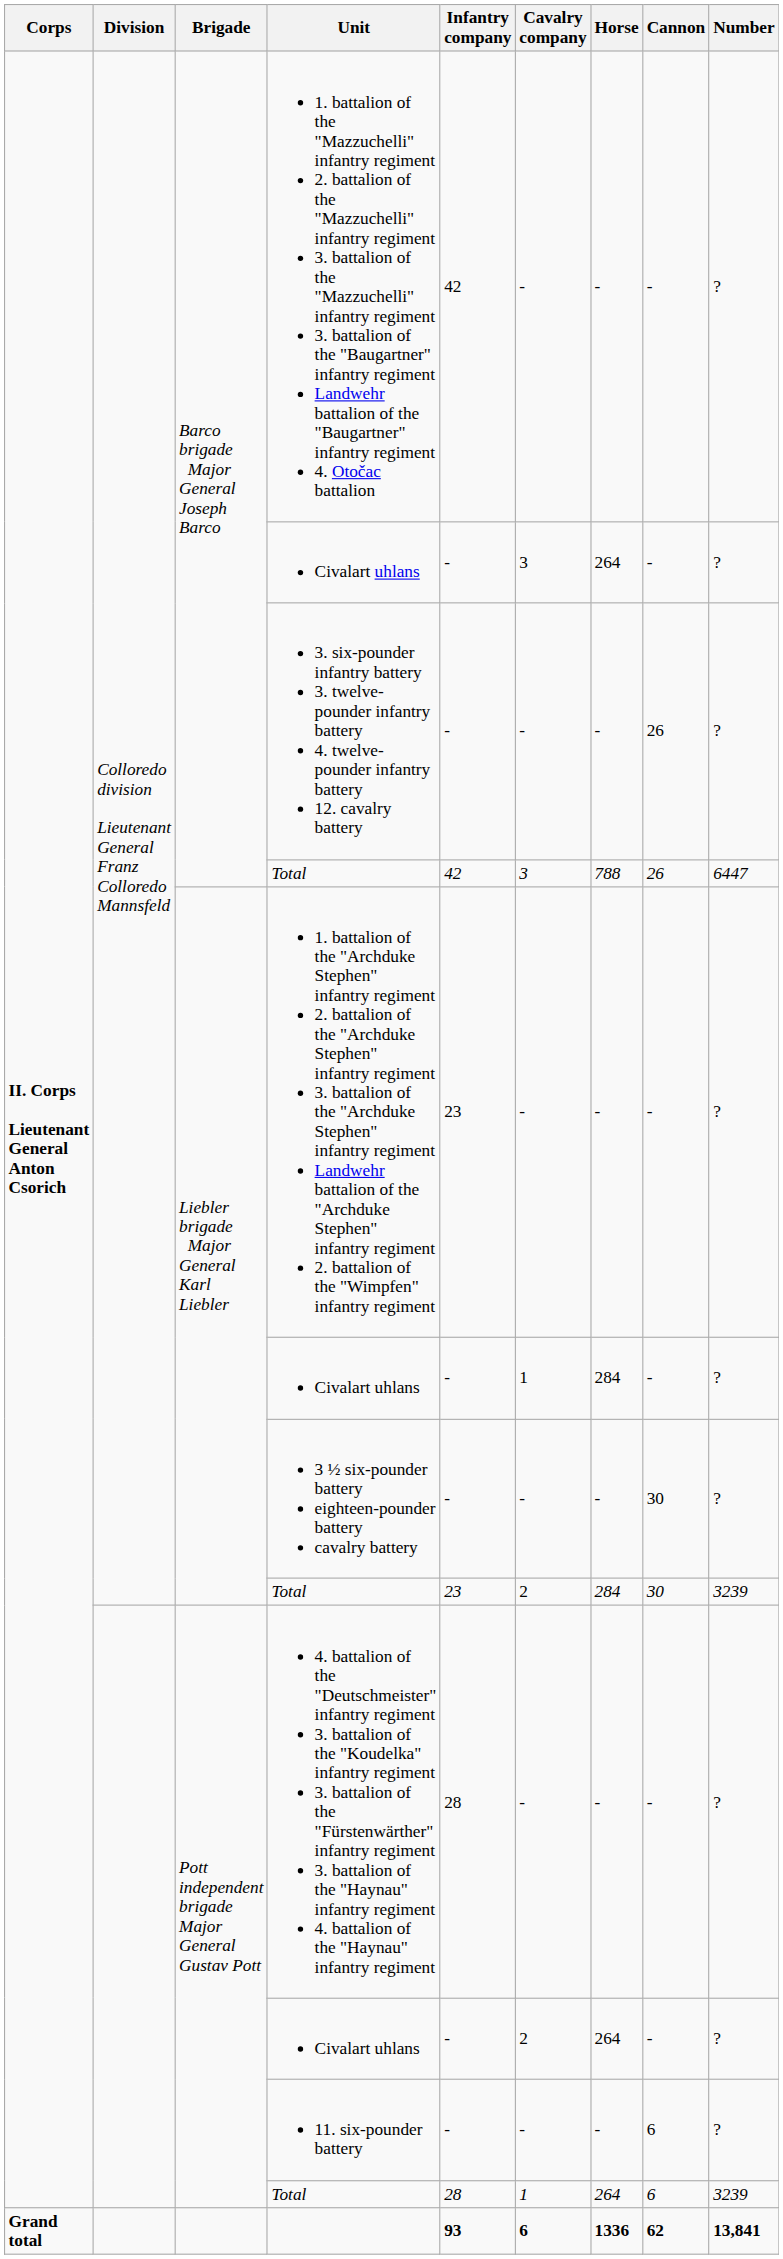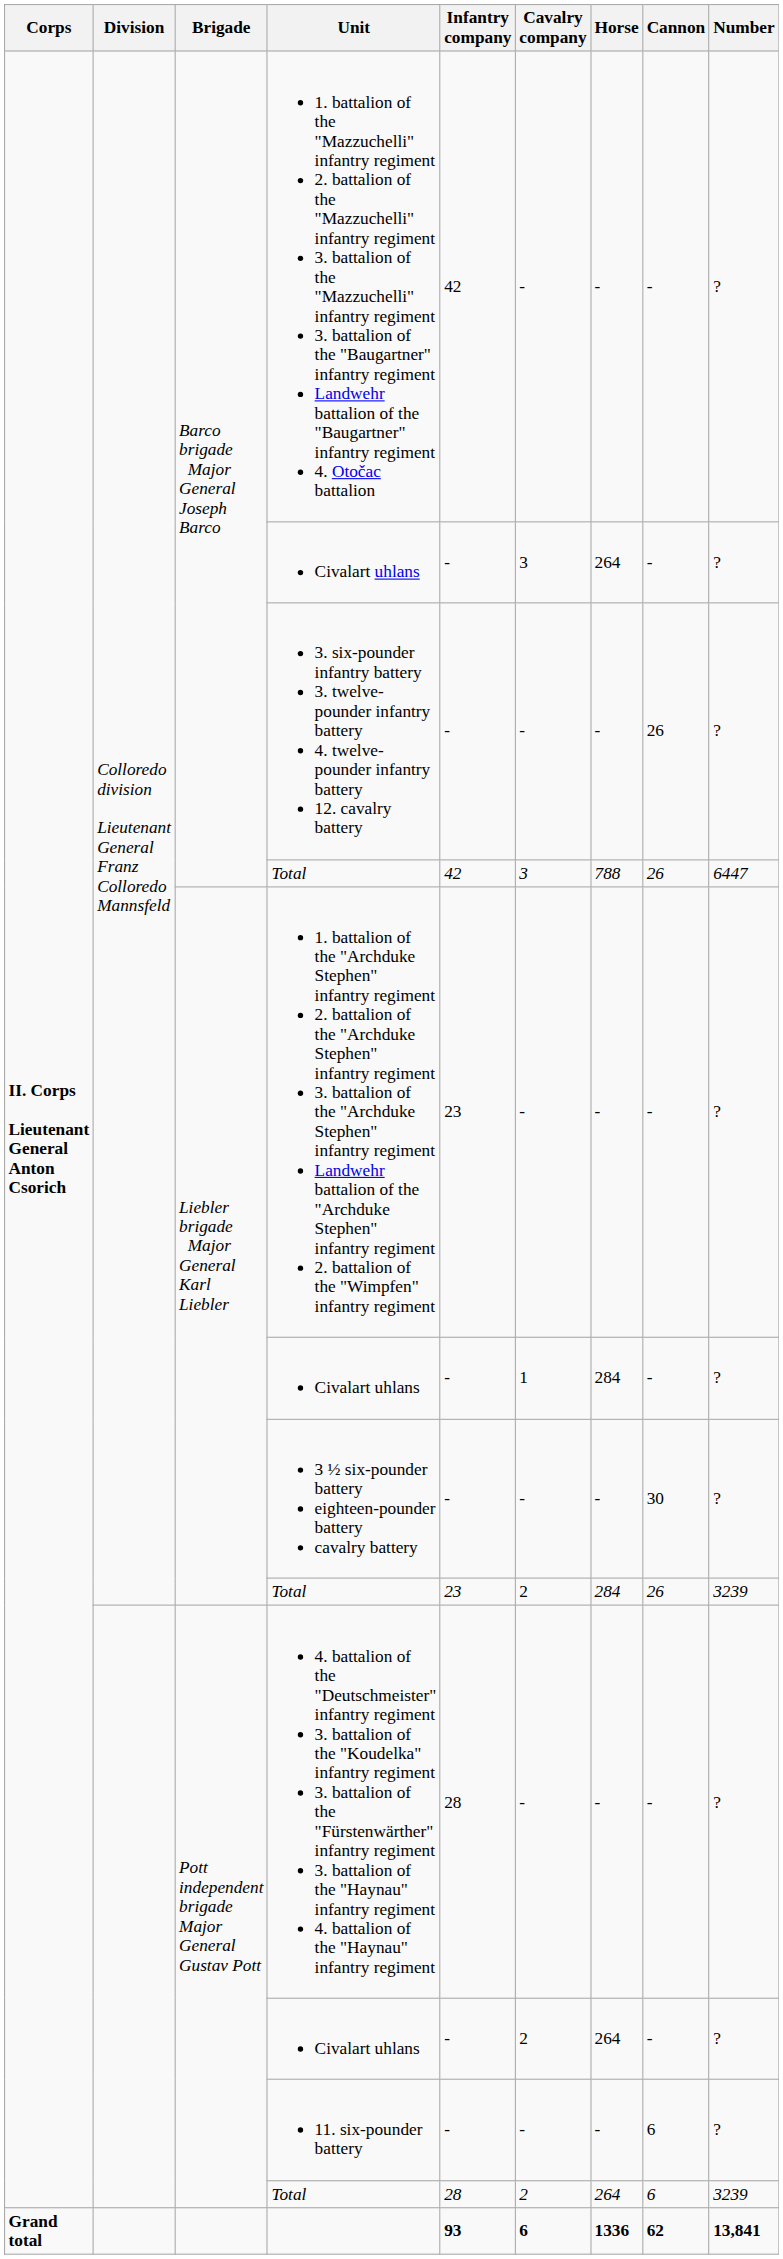(655, 1591) 30 -> (655, 1591) 26
(524, 2193) 1 -> (524, 2193) 2
